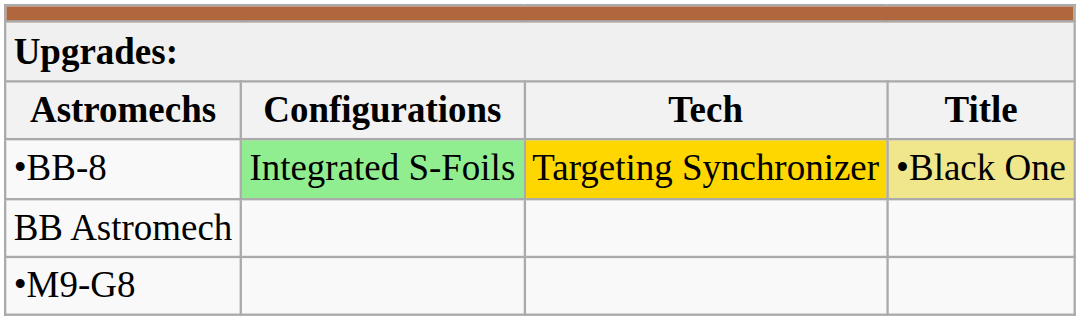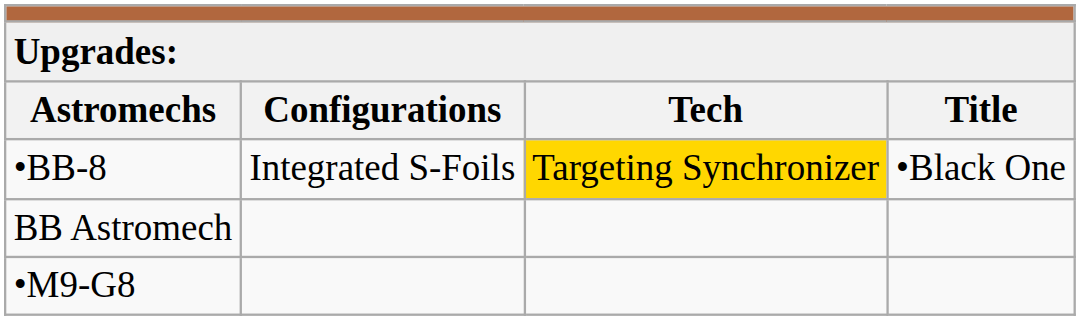(382, 168) lightgreen background -> (382, 168) no background
(981, 168) khaki background -> (981, 168) no background
